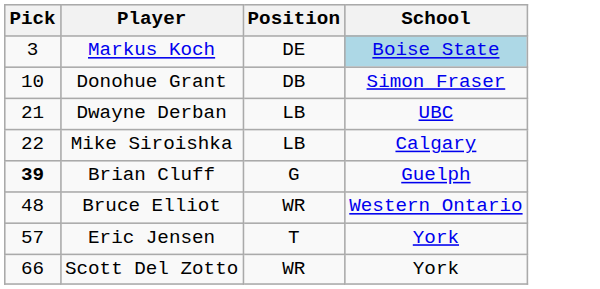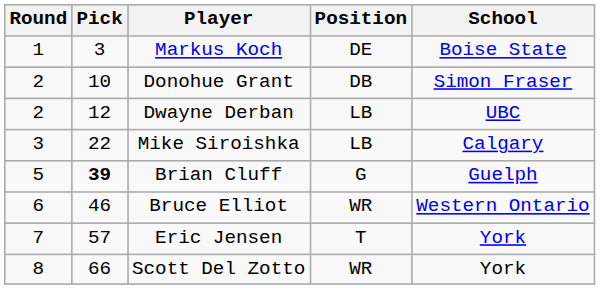+ column: (38, 21)
(436, 52) lightblue background -> (503, 52) no background
(33, 114) 21 -> (100, 114) 12
(33, 207) 48 -> (100, 207) 46
